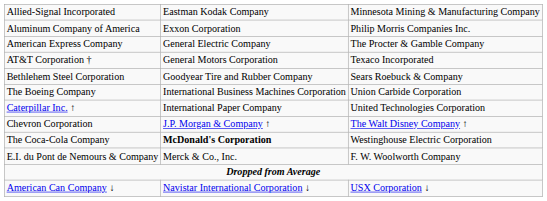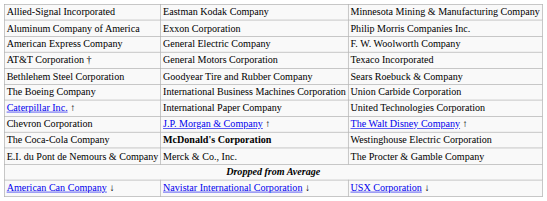(417, 44) The Procter & Gamble Company -> (405, 44) F. W. Woolworth Company
(405, 156) F. W. Woolworth Company -> (417, 156) The Procter & Gamble Company
